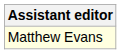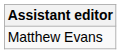(55, 37) lightyellow background -> (55, 37) no background
